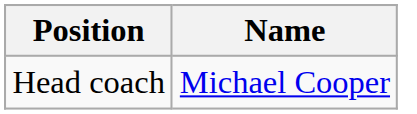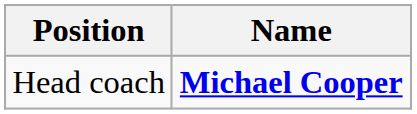(285, 81) normal -> (291, 81) bold
